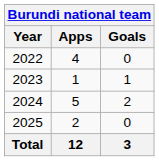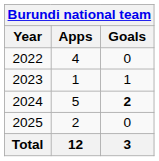(127, 101) normal -> (127, 101) bold
